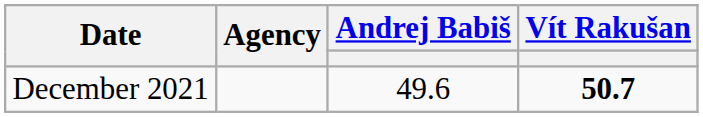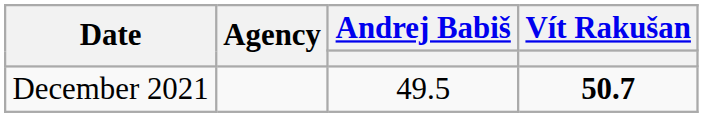(423, 88) 49.6 -> (423, 88) 49.5
